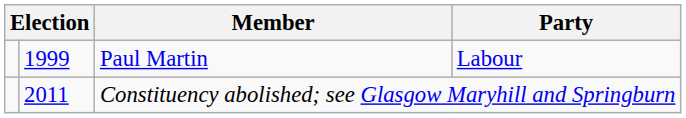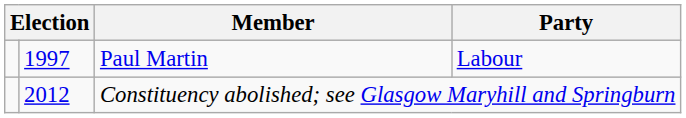(47, 58) 1999 -> (47, 58) 1997
(46, 94) 2011 -> (47, 94) 2012
